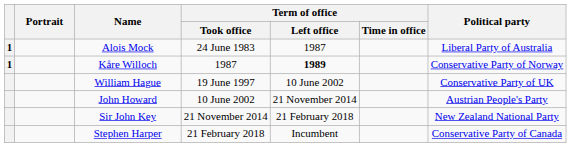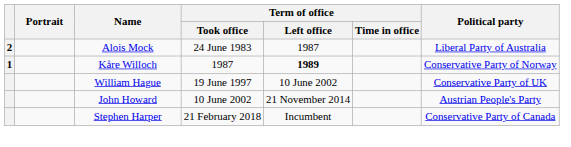(10, 47) 1 -> (10, 47) 2
- row: (128, 116)
